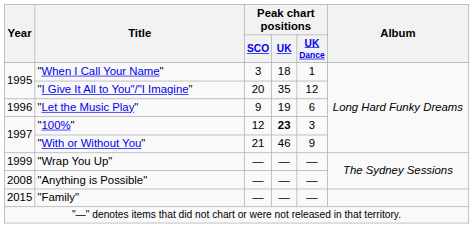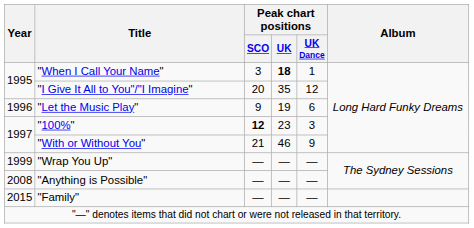(284, 71) normal -> (284, 71) bold
(258, 125) normal -> (258, 125) bold
(284, 125) bold -> (284, 125) normal
